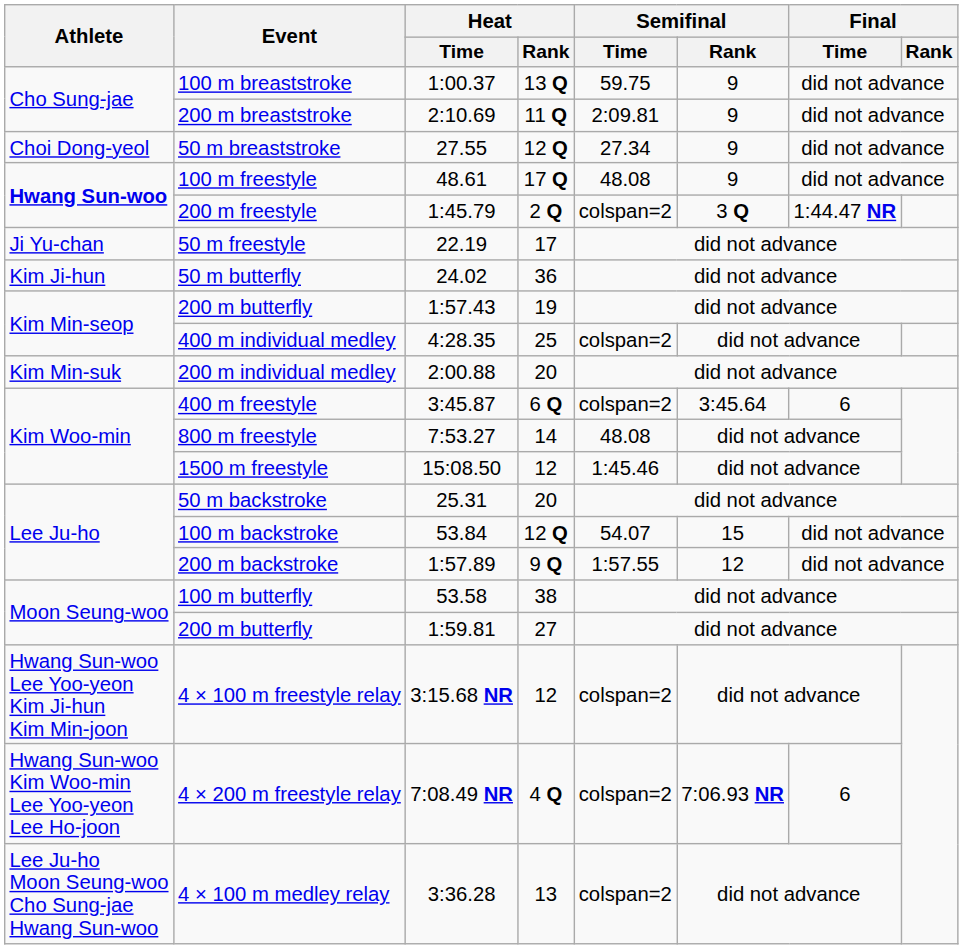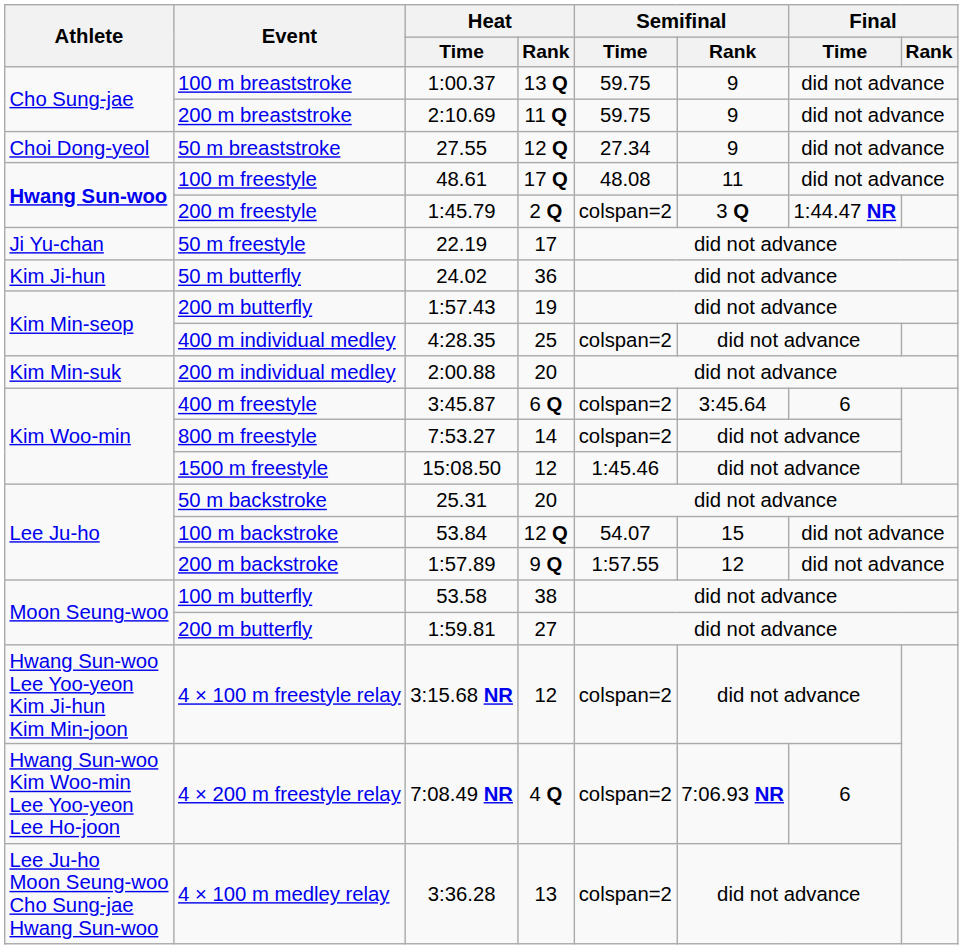(625, 116) 2:09.81 -> (625, 116) 59.75
(733, 180) 9 -> (733, 180) 11
(625, 436) 48.08 -> (625, 436) colspan=2
